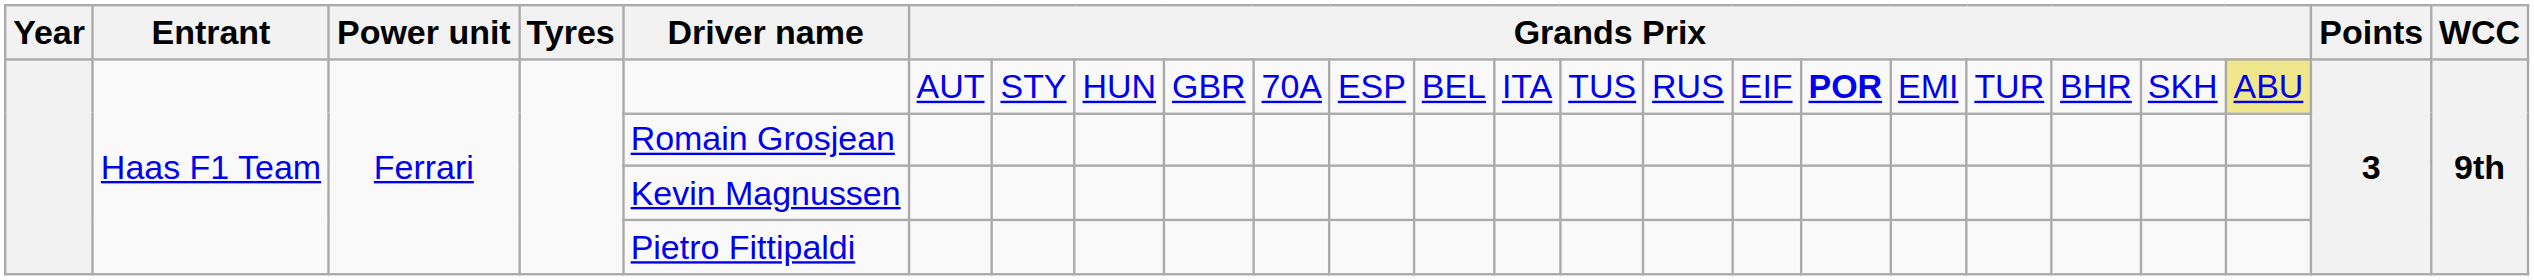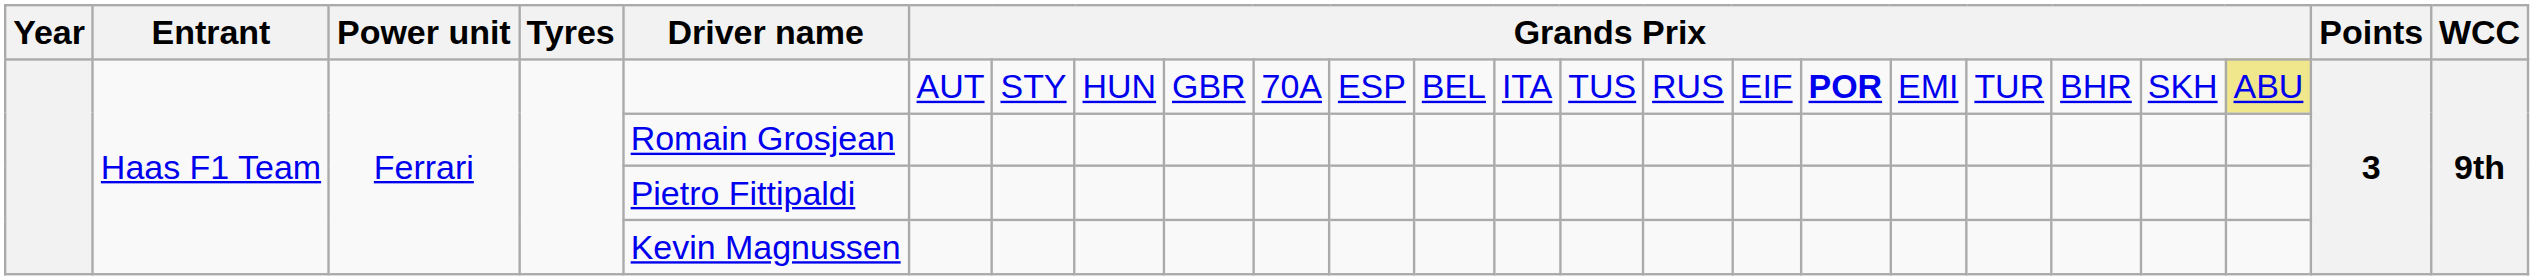(766, 193) Kevin Magnussen -> (743, 193) Pietro Fittipaldi
(743, 247) Pietro Fittipaldi -> (766, 247) Kevin Magnussen
